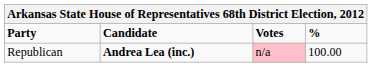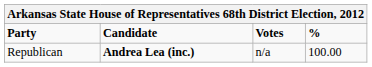(263, 52) pink background -> (263, 52) no background
